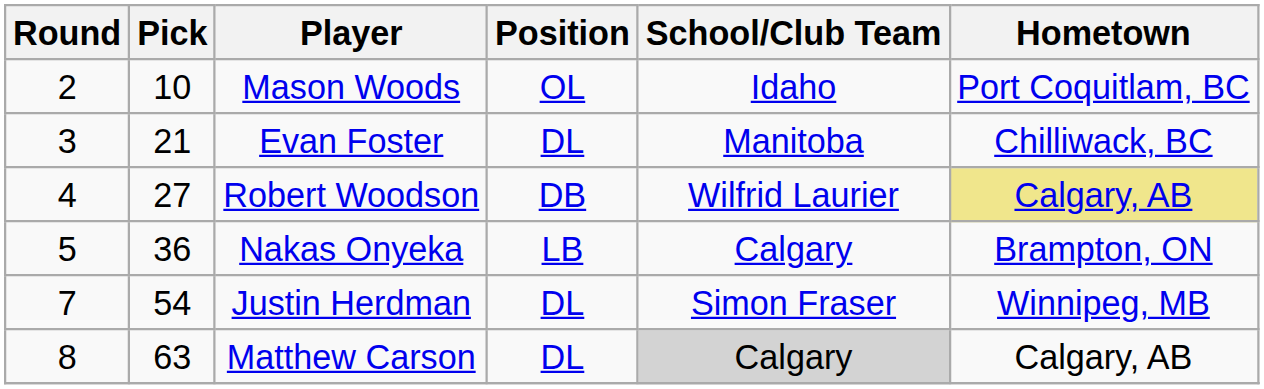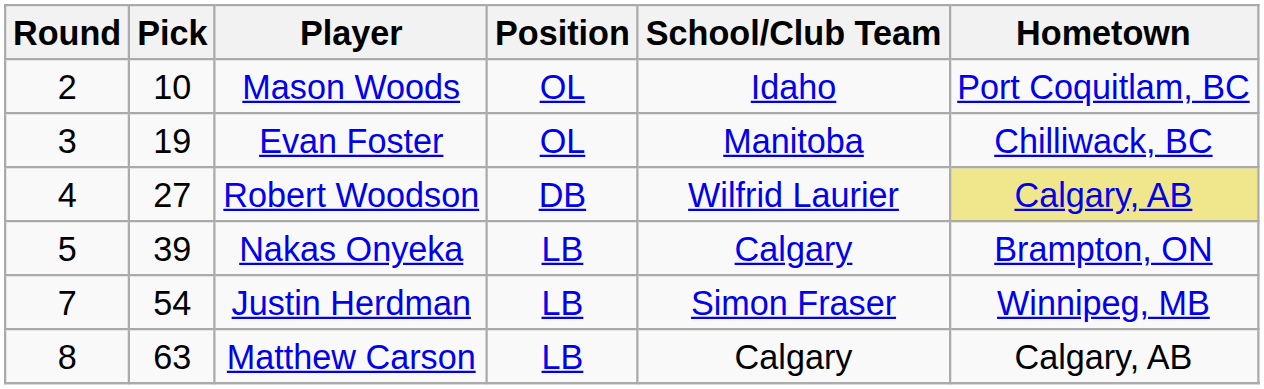(172, 141) 21 -> (172, 141) 19
(562, 141) DL -> (562, 141) OL
(172, 249) 36 -> (172, 249) 39
(562, 303) DL -> (562, 303) LB
(562, 357) DL -> (562, 357) LB
(794, 357) lightgrey background -> (794, 357) no background
